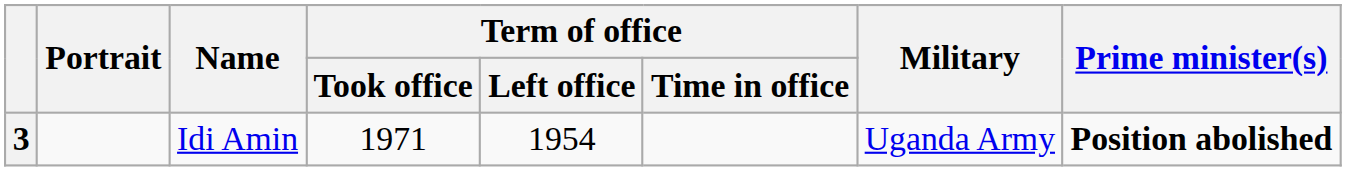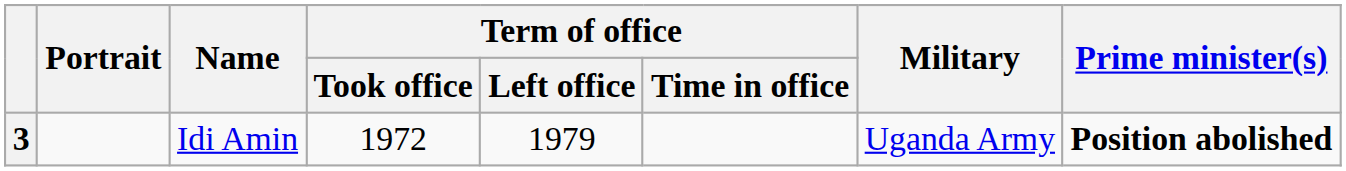(393, 138) 1971 -> (393, 138) 1972
(562, 138) 1954 -> (562, 138) 1979
